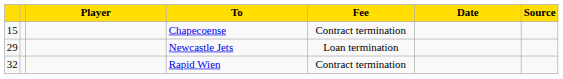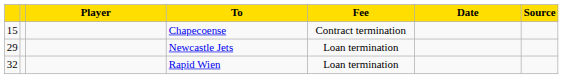(361, 64) Contract termination -> (361, 64) Loan termination
